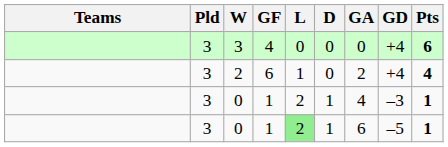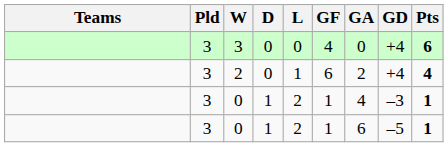columns swapped: (330, 18) <-> (269, 18)
(300, 127) lightgreen background -> (298, 127) no background
